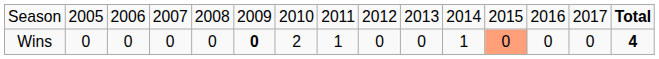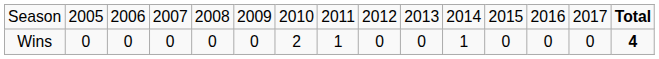(254, 41) bold -> (254, 41) normal
(506, 41) lightsalmon background -> (506, 41) no background
